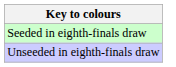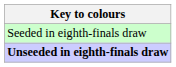(83, 52) normal -> (88, 52) bold
